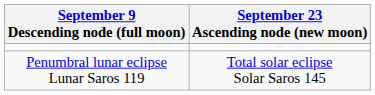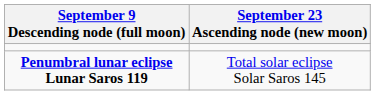(97, 70) normal -> (97, 70) bold
